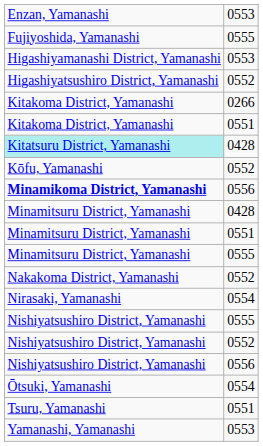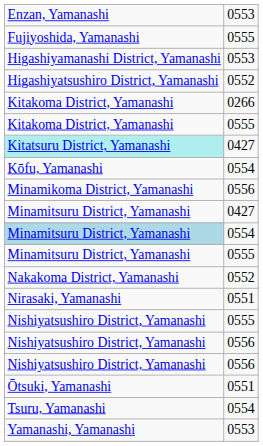(241, 124) 0551 -> (241, 124) 0555
(241, 146) 0428 -> (241, 146) 0427
(241, 168) 0552 -> (241, 168) 0554
(107, 189) bold -> (100, 189) normal
(241, 211) 0428 -> (241, 211) 0427
(99, 233) no background -> (99, 233) lightblue background
(241, 233) 0551 -> (241, 233) 0554
(241, 299) 0554 -> (241, 299) 0551
(241, 342) 0552 -> (241, 342) 0556
(241, 386) 0554 -> (241, 386) 0551
(241, 408) 0551 -> (241, 408) 0554
